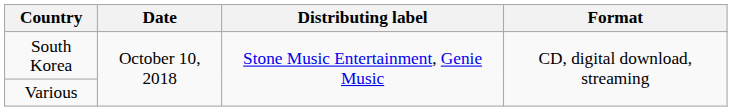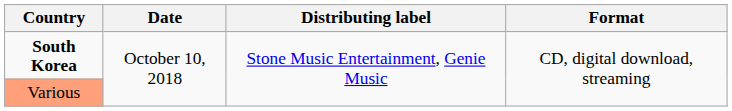(51, 55) normal -> (54, 55) bold
(51, 92) no background -> (54, 92) lightsalmon background
